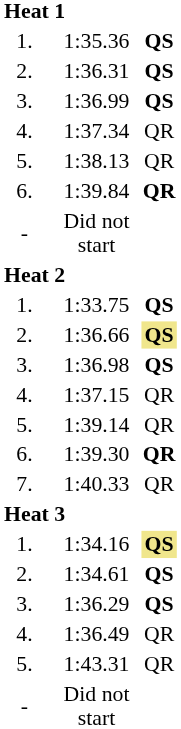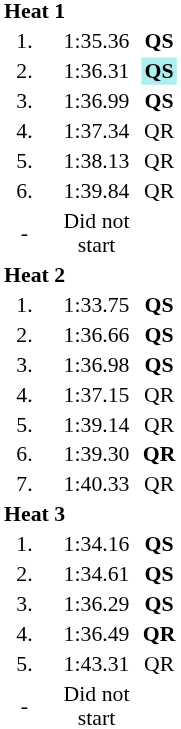(159, 70) no background -> (159, 70) paleturquoise background
(159, 190) bold -> (159, 190) normal
(159, 334) khaki background -> (159, 334) no background
(159, 544) khaki background -> (159, 544) no background
(159, 634) normal -> (159, 634) bold
